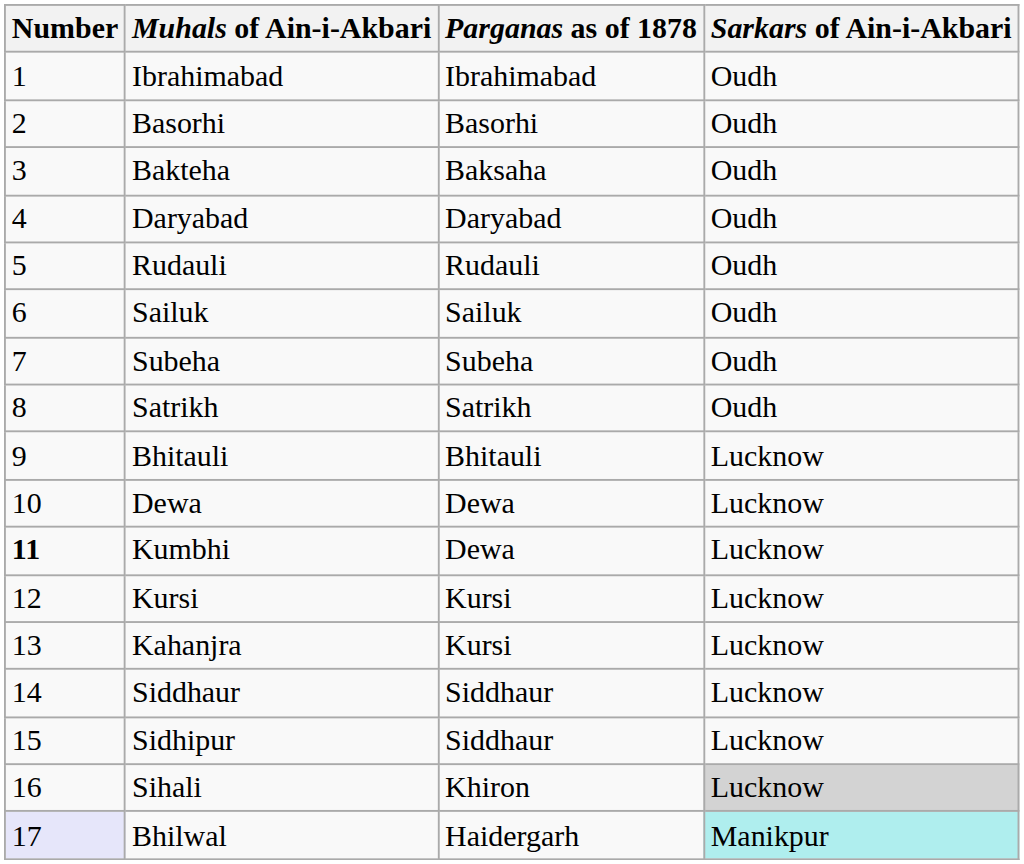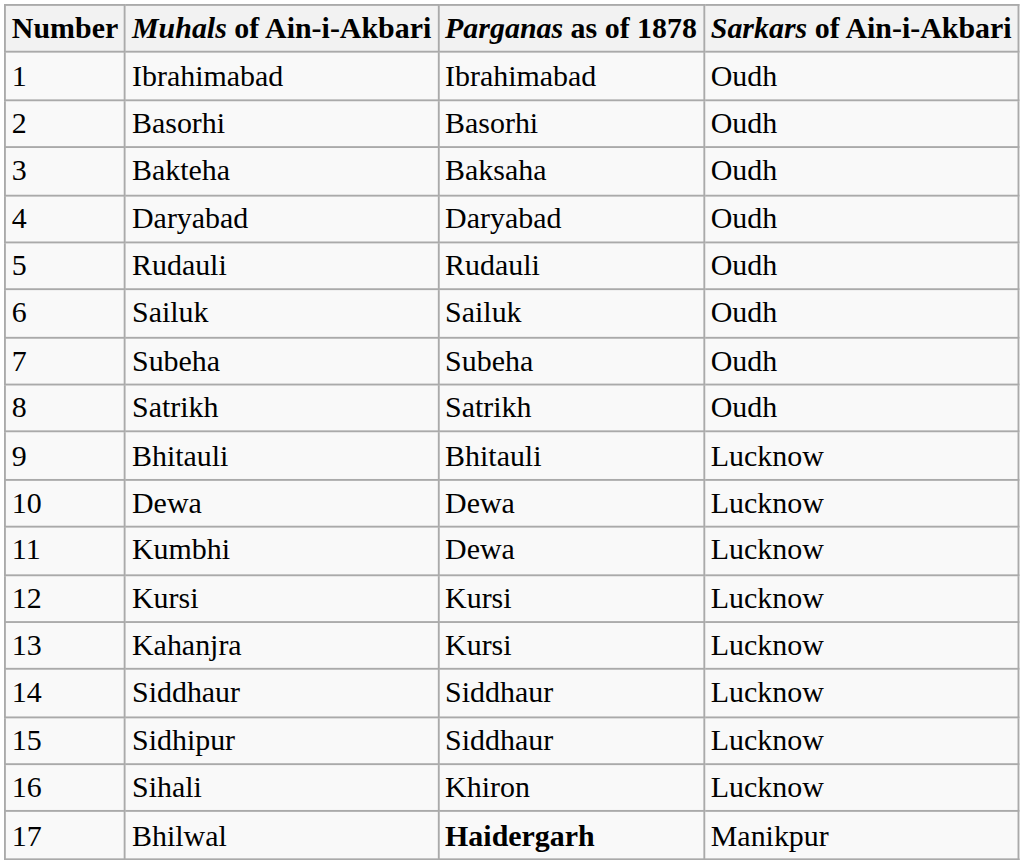(26, 550) bold -> (26, 550) normal
(767, 787) lightgrey background -> (767, 787) no background
(27, 834) lavender background -> (27, 834) no background
(512, 834) normal -> (520, 834) bold
(770, 834) paleturquoise background -> (770, 834) no background
